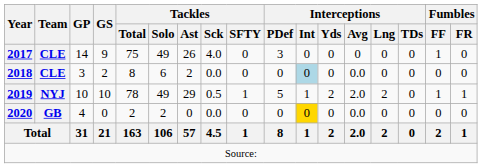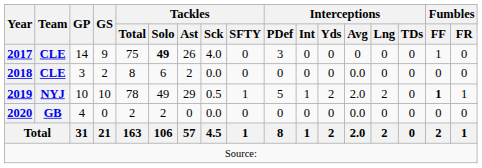(163, 53) normal -> (163, 53) bold
(307, 73) lightblue background -> (307, 73) no background
(438, 93) normal -> (438, 93) bold
(307, 113) gold background -> (307, 113) no background
